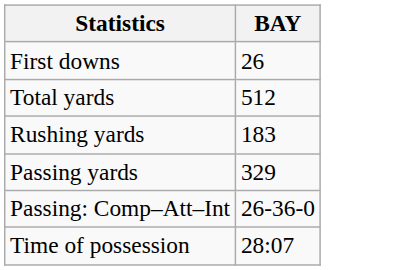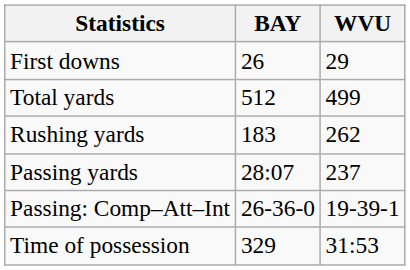+ column: (363, 23)
(258, 171) 329 -> (267, 171) 28:07
(267, 245) 28:07 -> (258, 245) 329
